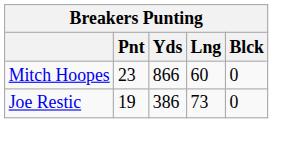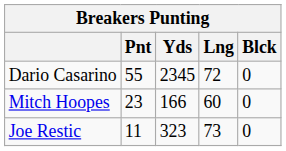+ row: (63, 74)
(166, 74) 866 -> (173, 103) 166
(127, 103) 19 -> (133, 131) 11
(166, 103) 386 -> (173, 131) 323
